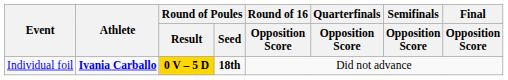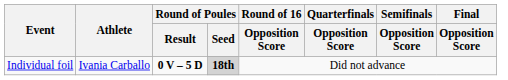(118, 65) bold -> (114, 65) normal
(187, 65) gold background -> (180, 65) no background
(230, 65) no background -> (223, 65) lightgrey background
